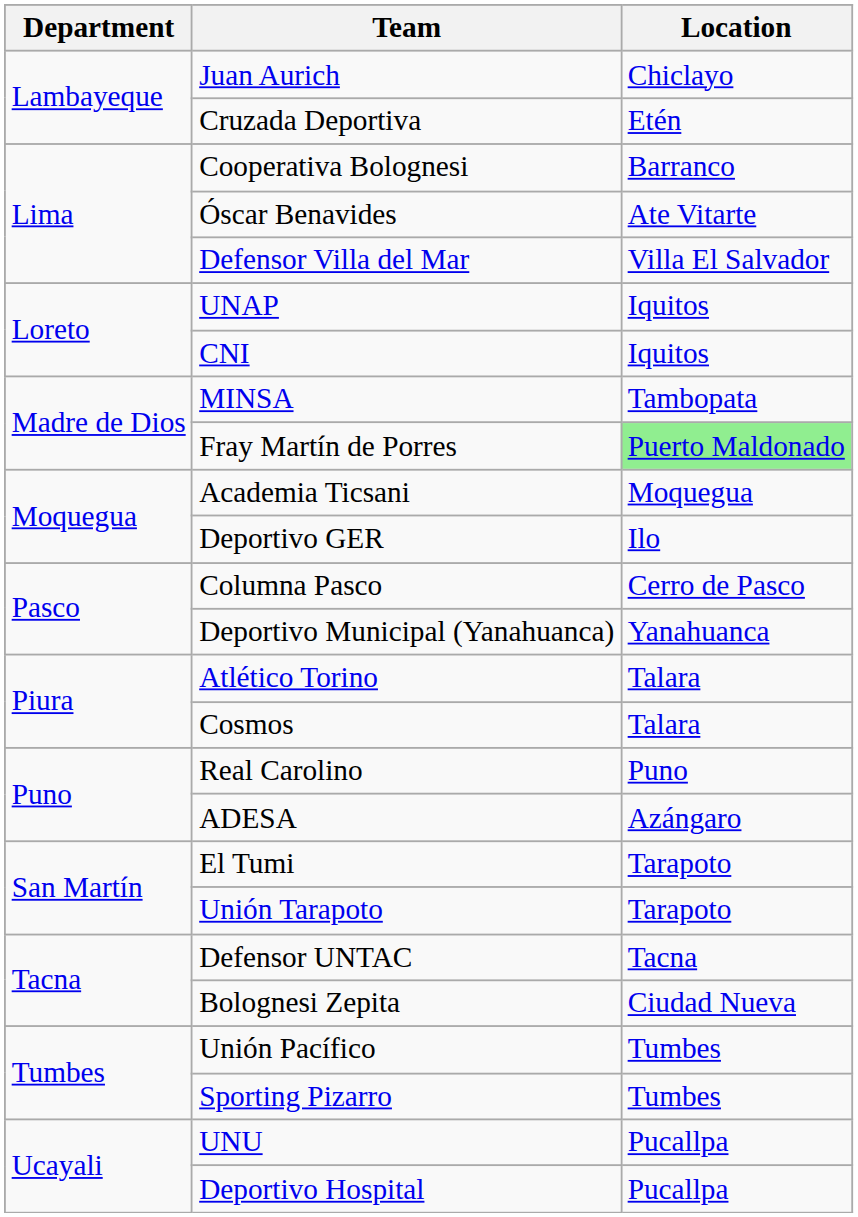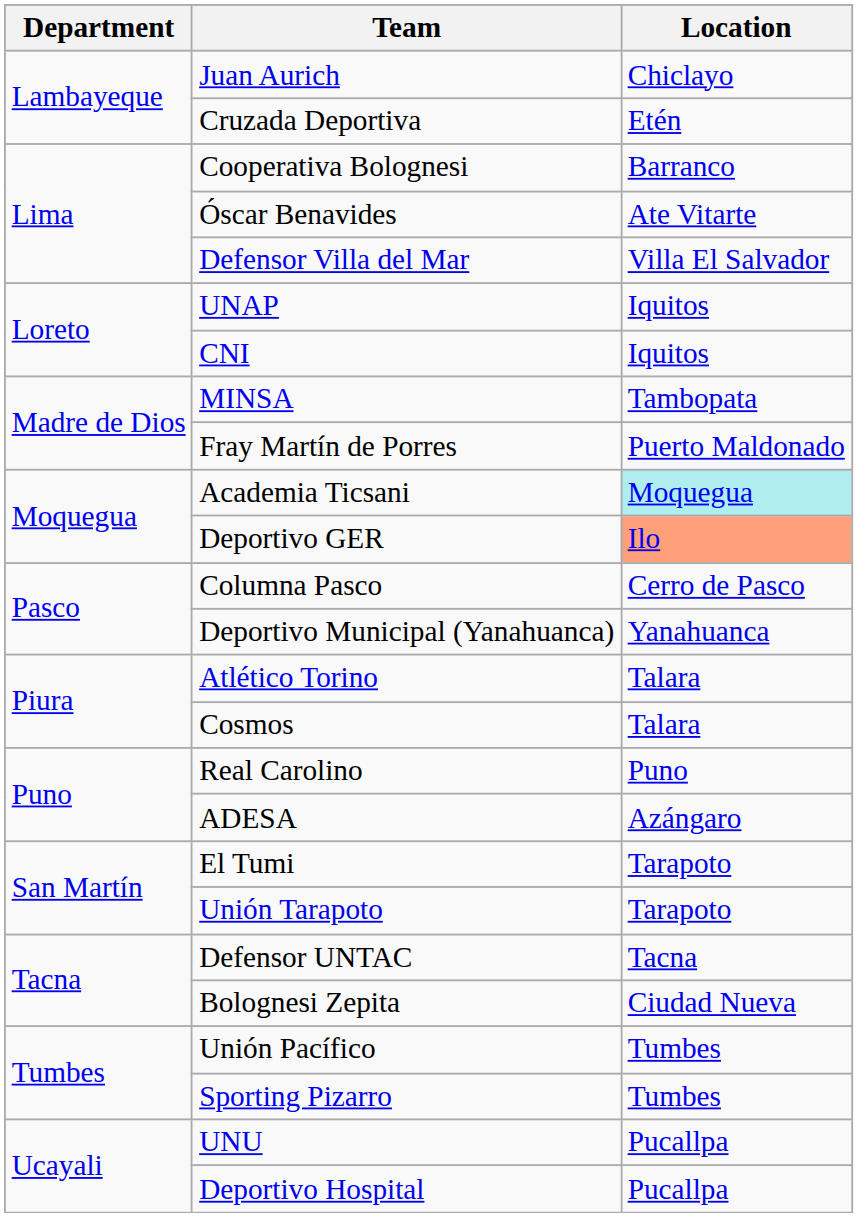(736, 445) lightgreen background -> (736, 445) no background
(690, 492) no background -> (690, 492) paleturquoise background
(644, 538) no background -> (644, 538) lightsalmon background
